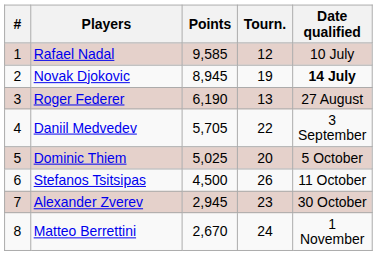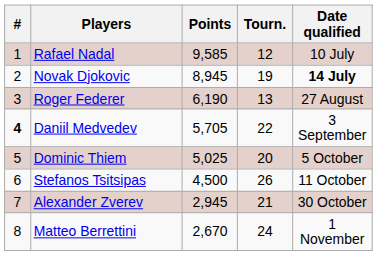(17, 128) normal -> (17, 128) bold
(265, 202) 23 -> (265, 202) 21
